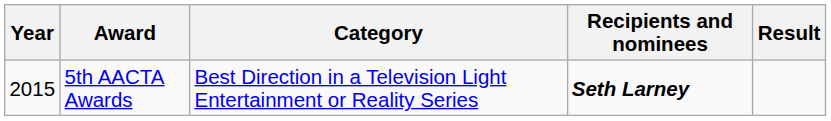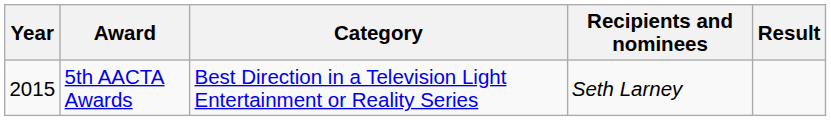(630, 88) bold -> (627, 88) normal
